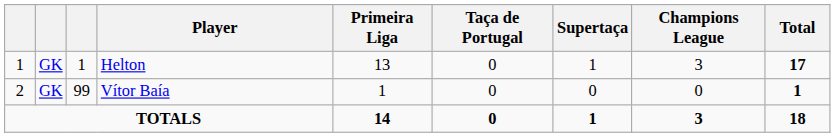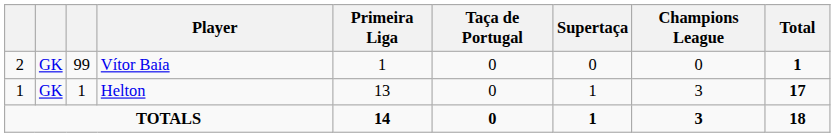rows swapped: (123, 64) <-> (135, 91)
